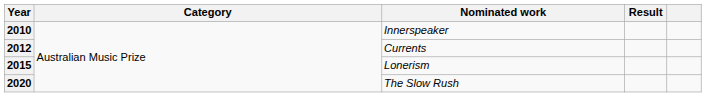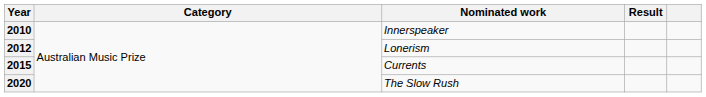(405, 48) Currents -> (407, 48) Lonerism
(407, 65) Lonerism -> (405, 65) Currents
